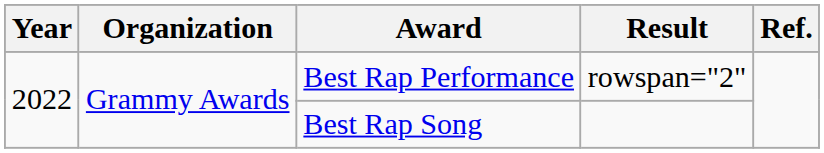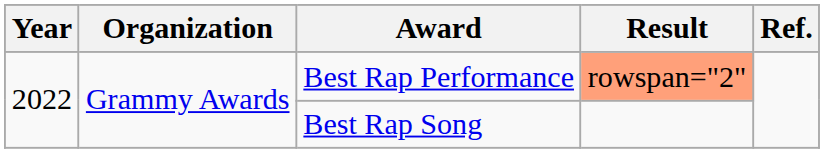(667, 76) no background -> (667, 76) lightsalmon background
